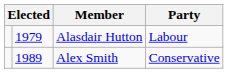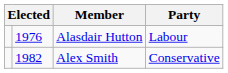(29, 36) 1979 -> (29, 36) 1976
(29, 57) 1989 -> (29, 57) 1982
